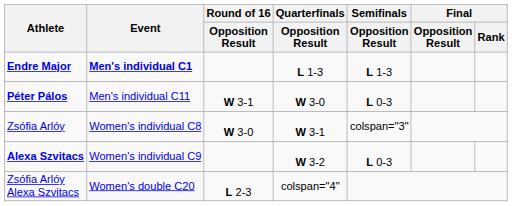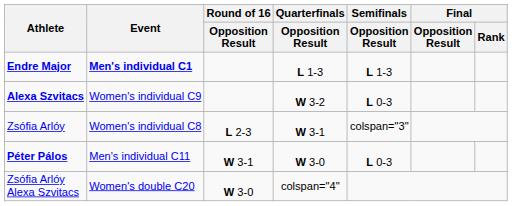rows swapped: (37, 97) <-> (45, 157)
(239, 133) W 3-0 -> (239, 133) L 2-3
(239, 193) L 2-3 -> (239, 193) W 3-0
